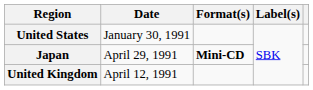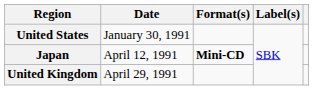(140, 54) April 29, 1991 -> (140, 54) April 12, 1991
(140, 74) April 12, 1991 -> (140, 74) April 29, 1991
